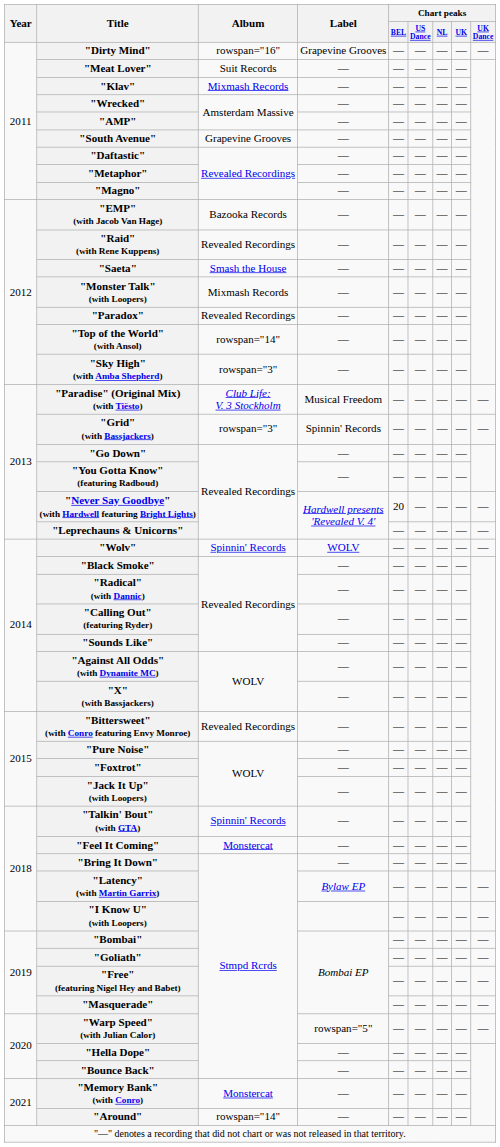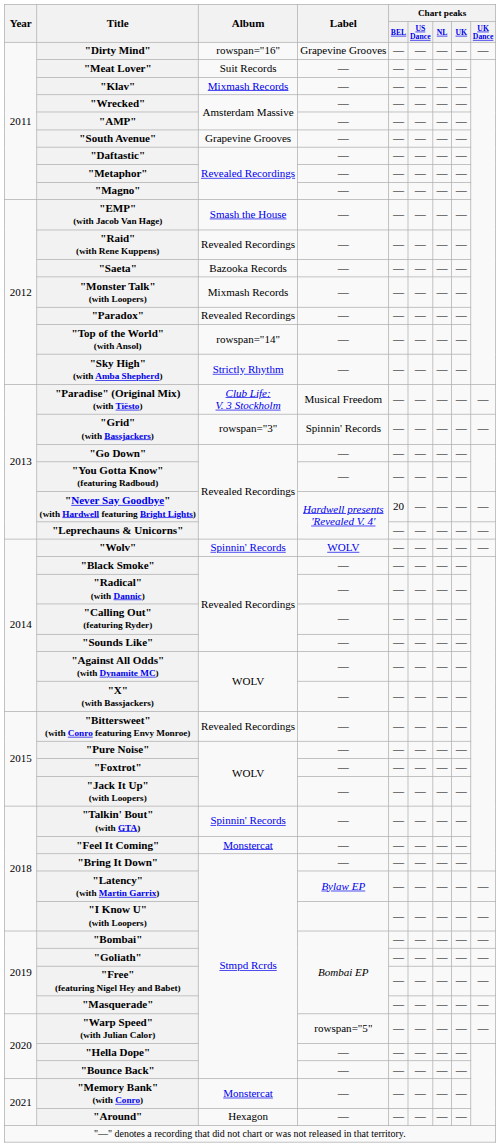(248, 214) Bazooka Records -> (248, 214) Smash the House
(248, 268) Smash the House -> (248, 268) Bazooka Records
(248, 369) rowspan="3" -> (248, 369) Strictly Rhythm
(248, 1117) rowspan="14" -> (248, 1117) Hexagon
